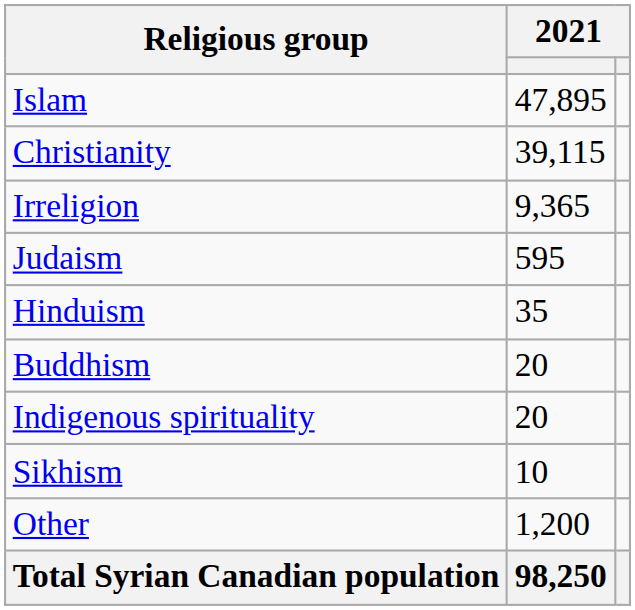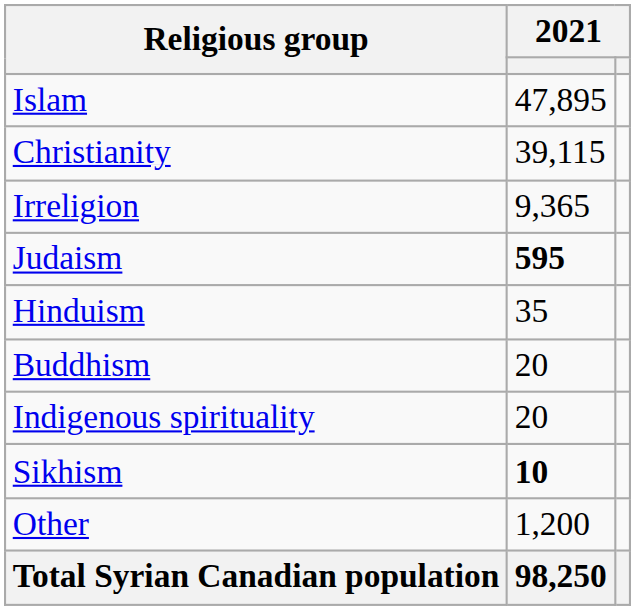(540, 258) normal -> (540, 258) bold
(531, 470) normal -> (531, 470) bold
